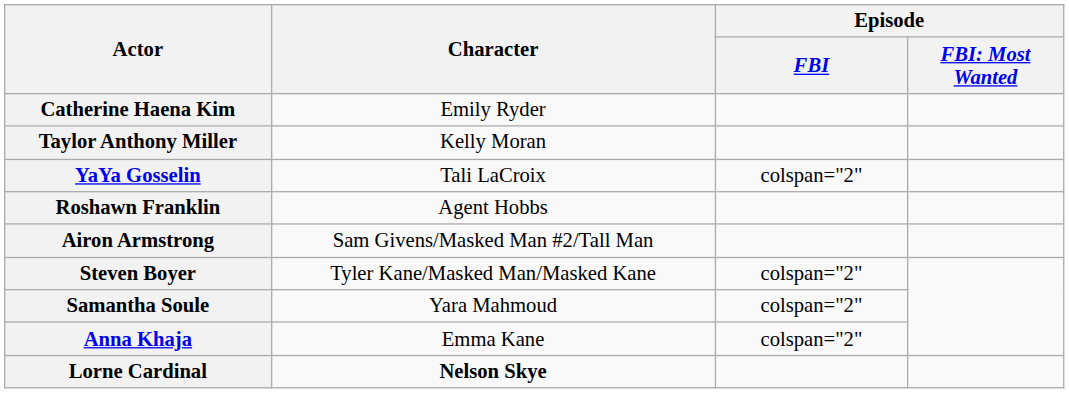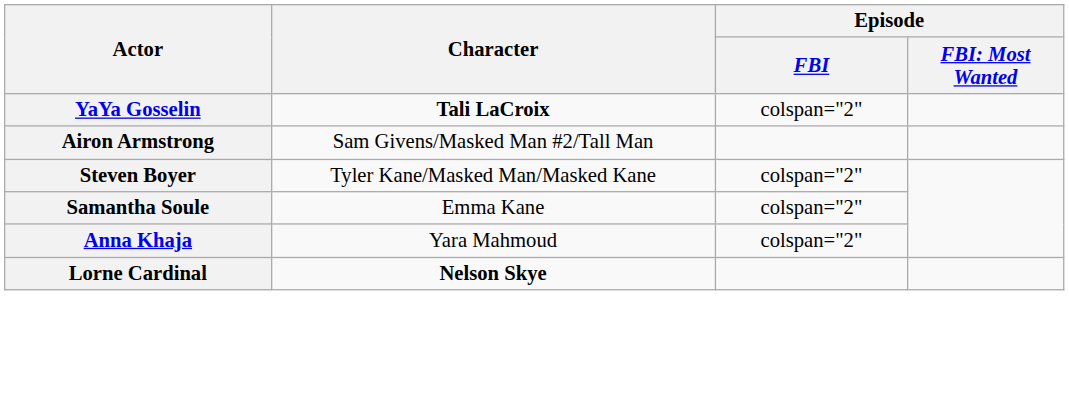- row: (138, 109)
- row: (138, 142)
(493, 175) normal -> (493, 109) bold
- row: (138, 207)
(493, 305) Yara Mahmoud -> (493, 207) Emma Kane
(493, 338) Emma Kane -> (493, 240) Yara Mahmoud
